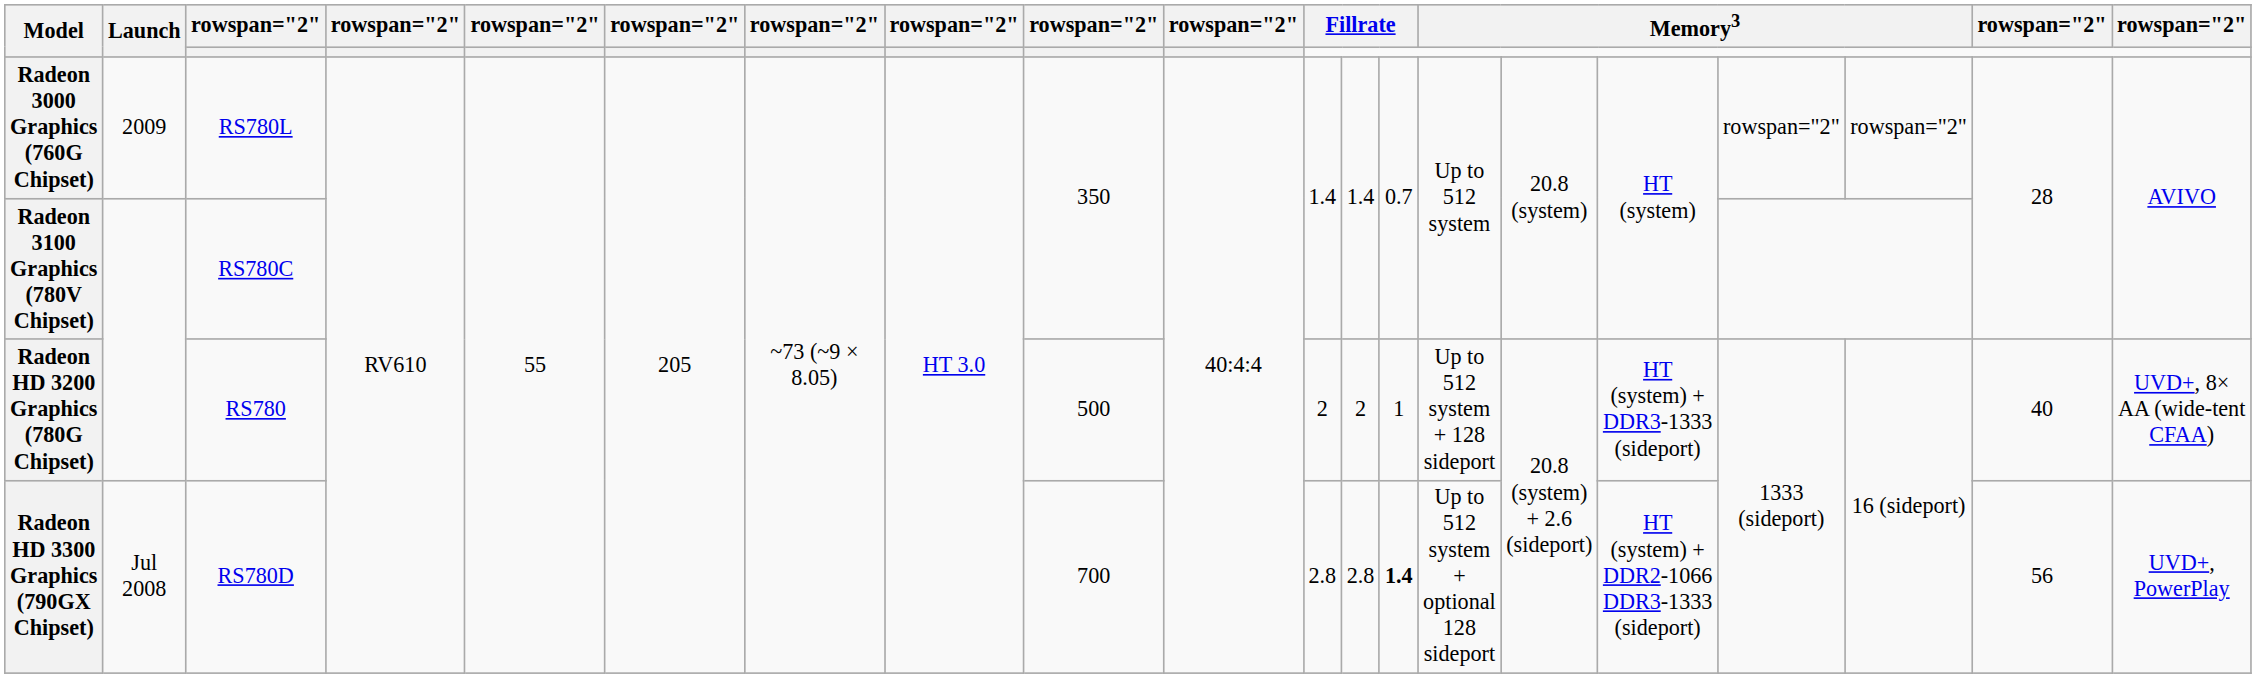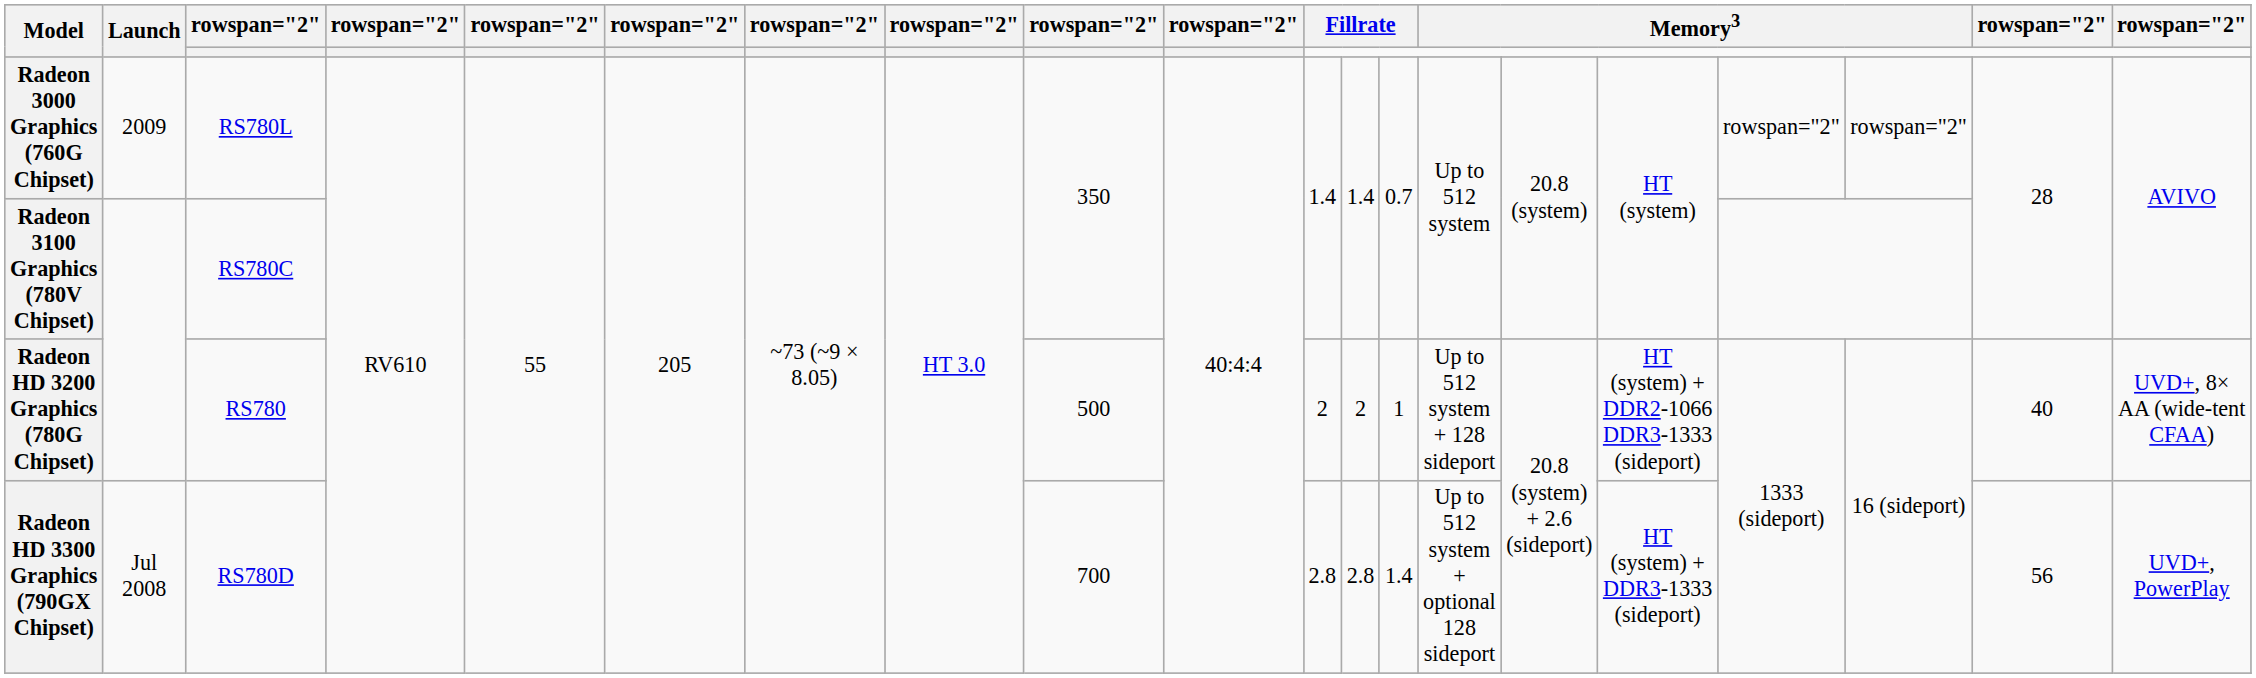(1658, 409) HT (system) + DDR3-1333 (sideport) -> (1658, 409) HT (system) + DDR2-1066 DDR3-1333 (sideport)
(1399, 576) bold -> (1399, 576) normal
(1658, 576) HT (system) + DDR2-1066 DDR3-1333 (sideport) -> (1658, 576) HT (system) + DDR3-1333 (sideport)
